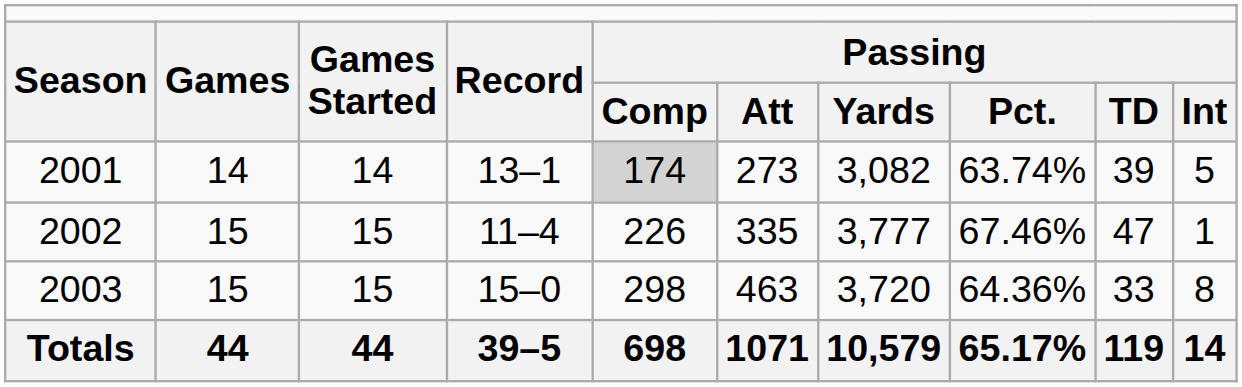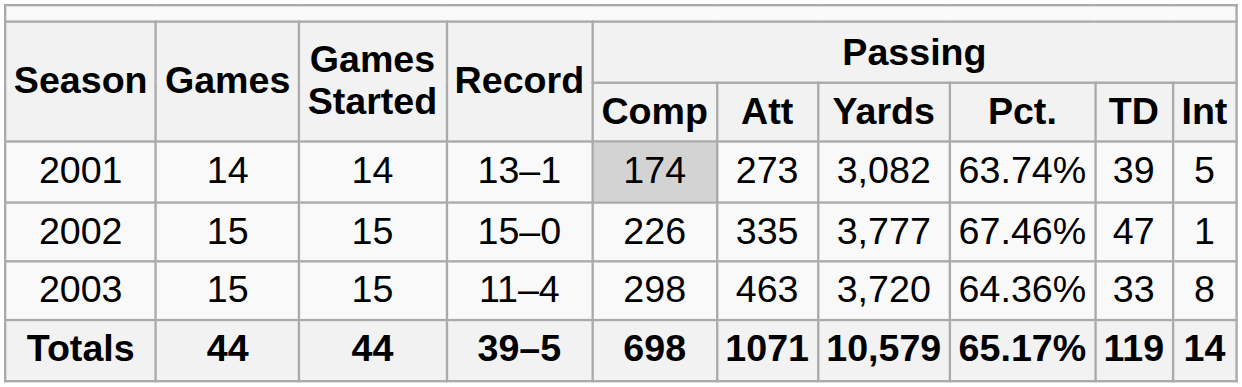(519, 230) 11–4 -> (519, 230) 15–0
(519, 290) 15–0 -> (519, 290) 11–4
